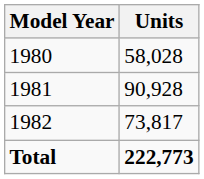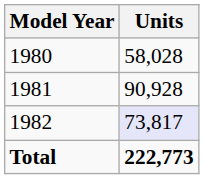(154, 122) no background -> (154, 122) lavender background
